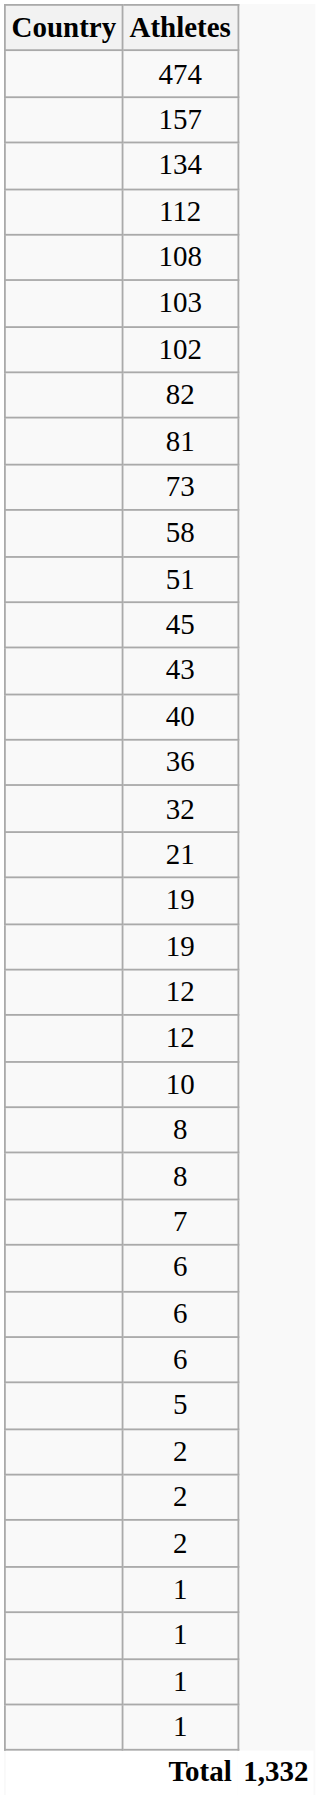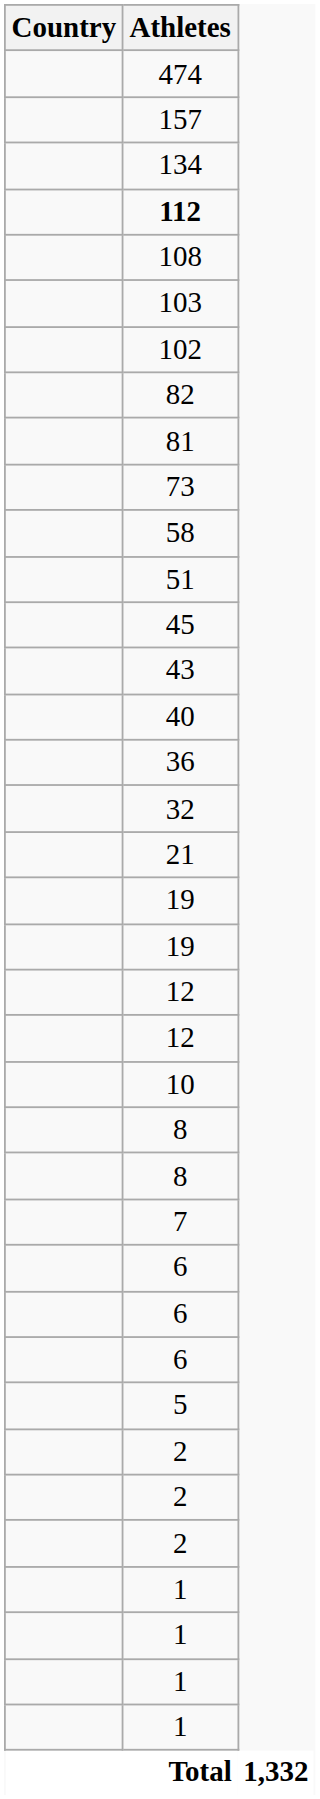(180, 211) normal -> (180, 211) bold
